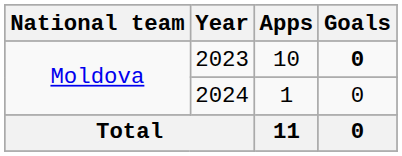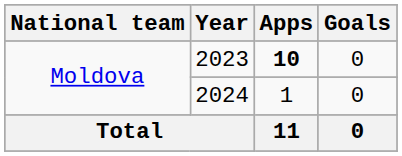(286, 60) normal -> (286, 60) bold
(357, 60) bold -> (357, 60) normal
